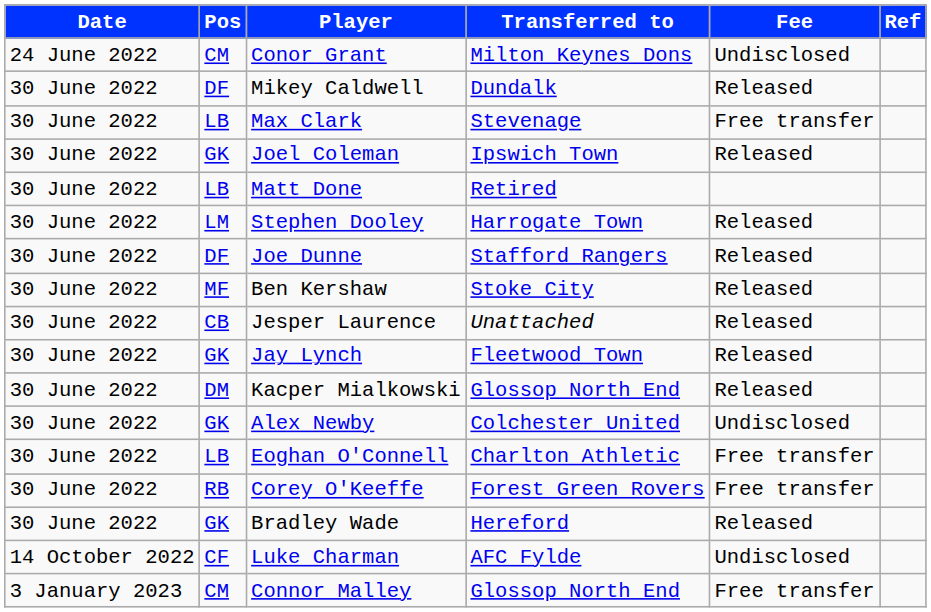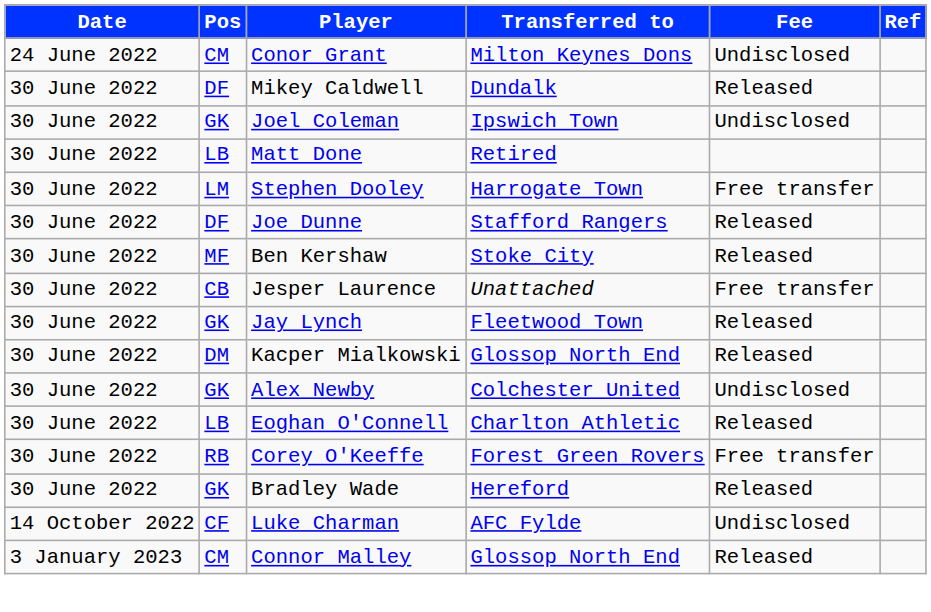- row: (307, 122)
(764, 155) Released -> (782, 122) Undisclosed
(764, 222) Released -> (795, 189) Free transfer
(764, 323) Released -> (795, 289) Free transfer
(795, 457) Free transfer -> (764, 423) Released
(795, 591) Free transfer -> (764, 557) Released
